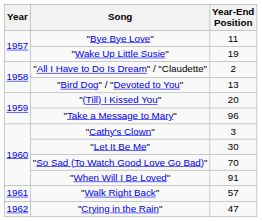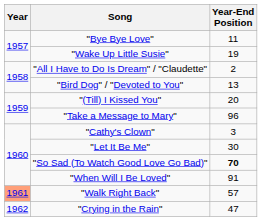(233, 162) normal -> (233, 162) bold
(17, 193) no background -> (17, 193) lightsalmon background
